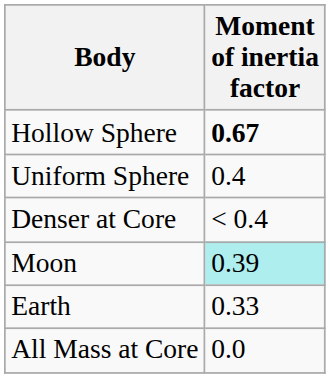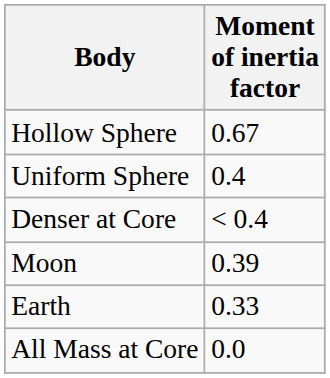(235, 131) bold -> (235, 131) normal
(235, 262) paleturquoise background -> (235, 262) no background
